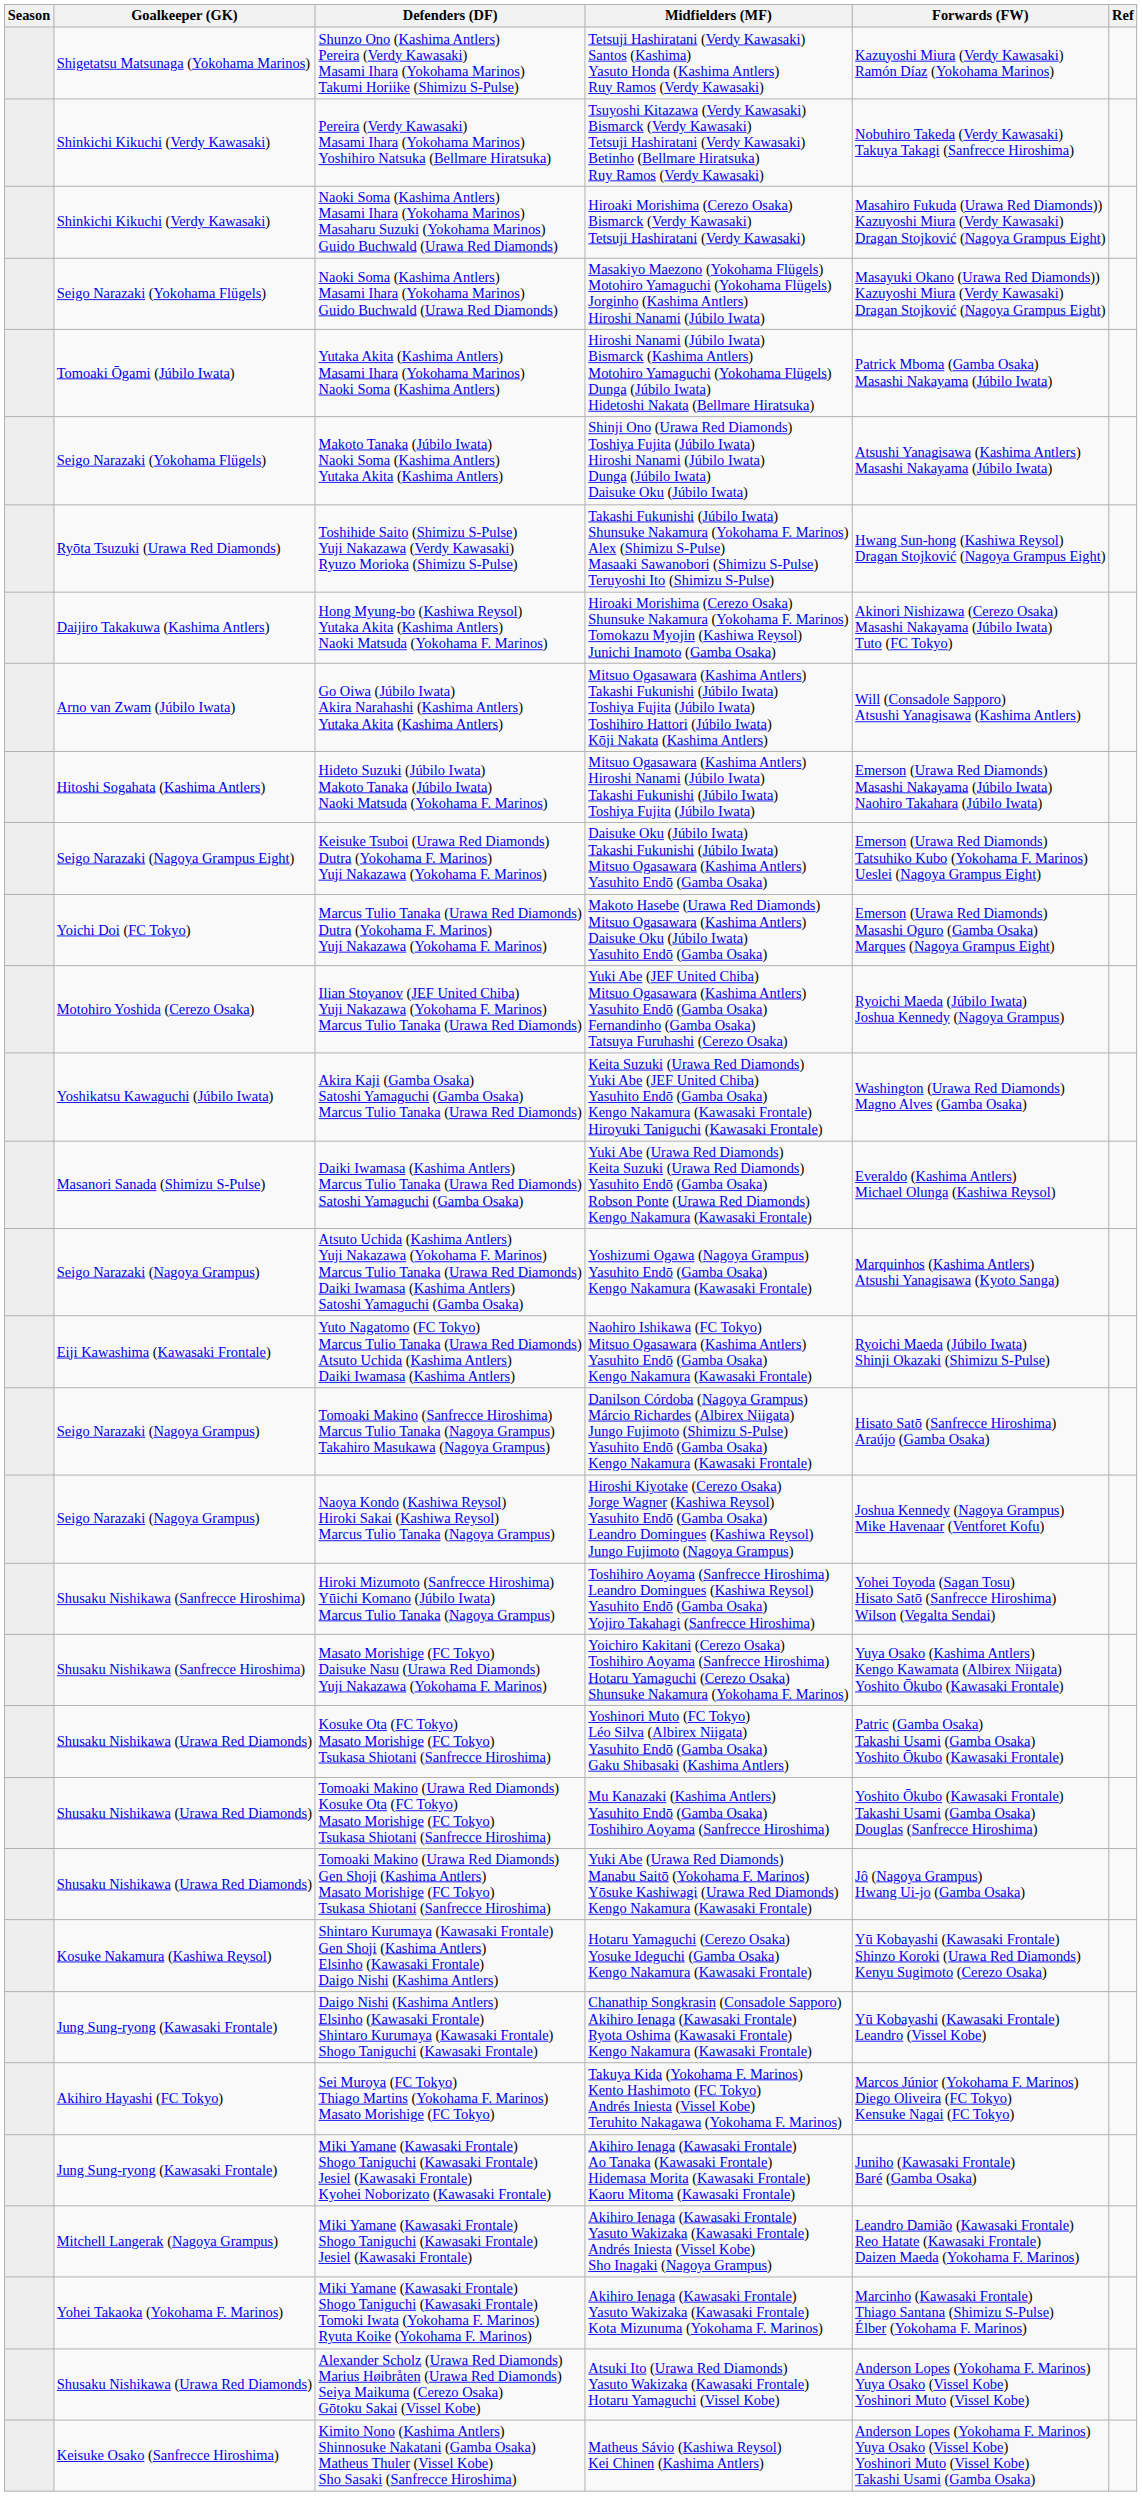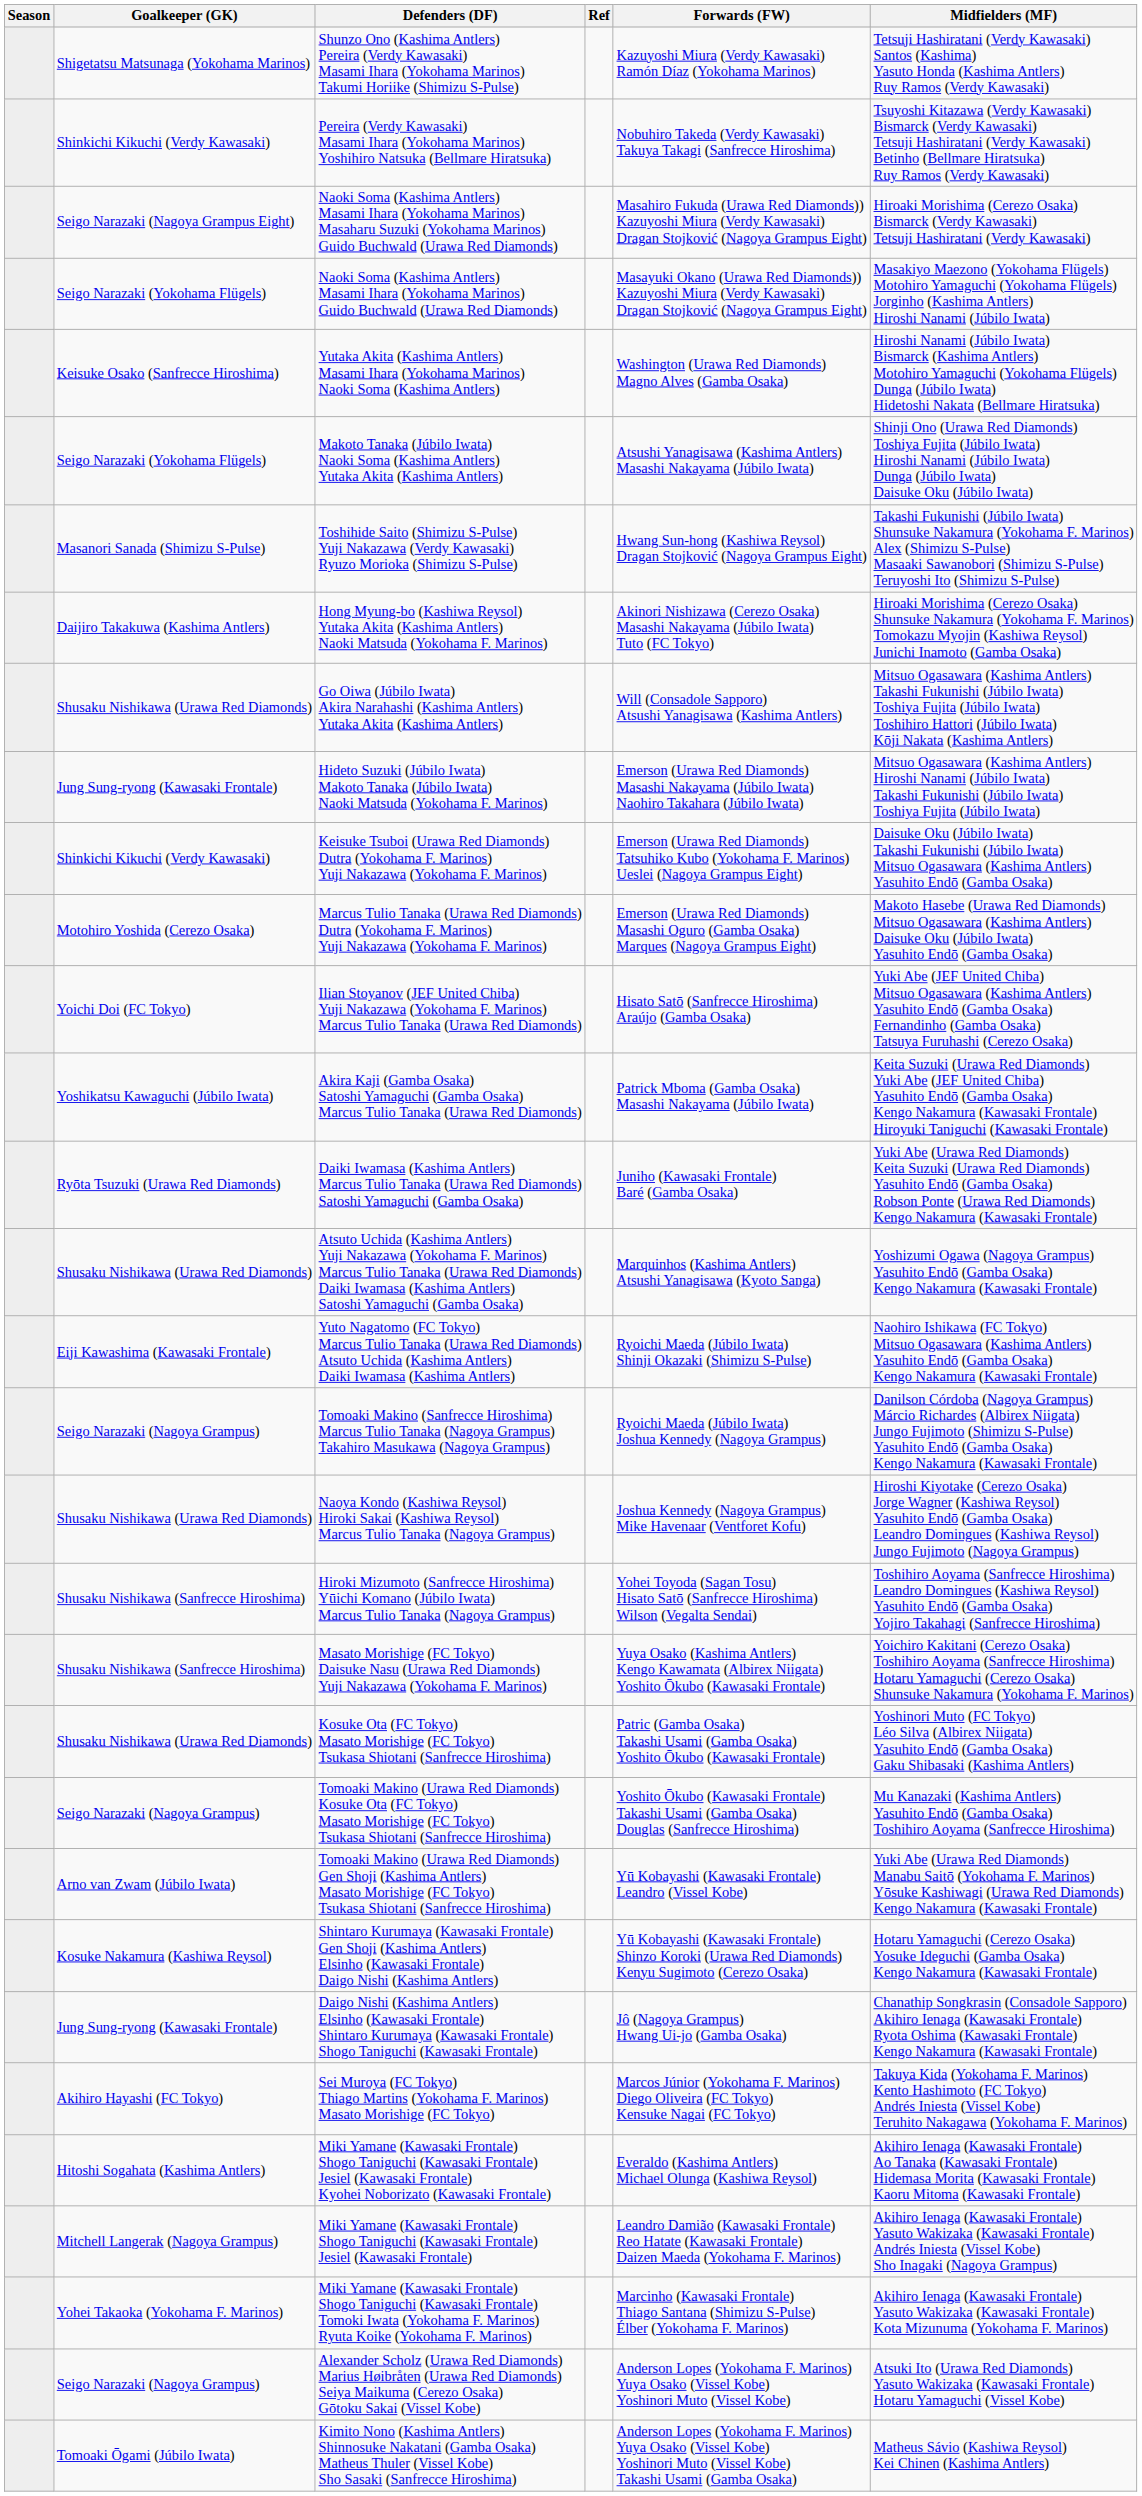columns swapped: (718, 15) <-> (1123, 15)
(163, 222) Shinkichi Kikuchi (Verdy Kawasaki) -> (176, 222) Seigo Narazaki (Nagoya Grampus Eight)
(146, 373) Tomoaki Ōgami (Júbilo Iwata) -> (168, 373) Keisuke Osako (Sanfrecce Hiroshima)
(954, 373) Patrick Mboma (Gamba Osaka) Masashi Nakayama (Júbilo Iwata) -> (721, 373) Washington (Urawa Red Diamonds) Magno Alves (Gamba Osaka)
(169, 548) Ryōta Tsuzuki (Urawa Red Diamonds) -> (161, 548) Masanori Sanada (Shimizu S-Pulse)
(146, 707) Arno van Zwam (Júbilo Iwata) -> (184, 707) Shusaku Nishikawa (Urawa Red Diamonds)
(161, 786) Hitoshi Sogahata (Kashima Antlers) -> (167, 786) Jung Sung-ryong (Kawasaki Frontale)
(176, 858) Seigo Narazaki (Nagoya Grampus Eight) -> (163, 858) Shinkichi Kikuchi (Verdy Kawasaki)
(124, 929) Yoichi Doi (FC Tokyo) -> (156, 929) Motohiro Yoshida (Cerezo Osaka)
(156, 1009) Motohiro Yoshida (Cerezo Osaka) -> (124, 1009) Yoichi Doi (FC Tokyo)
(960, 1009) Ryoichi Maeda (Júbilo Iwata) Joshua Kennedy (Nagoya Grampus) -> (717, 1009) Hisato Satō (Sanfrecce Hiroshima) Araújo (Gamba Osaka)
(960, 1097) Washington (Urawa Red Diamonds) Magno Alves (Gamba Osaka) -> (715, 1097) Patrick Mboma (Gamba Osaka) Masashi Nakayama (Júbilo Iwata)
(161, 1184) Masanori Sanada (Shimizu S-Pulse) -> (169, 1184) Ryōta Tsuzuki (Urawa Red Diamonds)
(955, 1184) Everaldo (Kashima Antlers) Michael Olunga (Kashiwa Reysol) -> (697, 1184) Juniho (Kawasaki Frontale) Baré (Gamba Osaka)
(158, 1272) Seigo Narazaki (Nagoya Grampus) -> (184, 1272) Shusaku Nishikawa (Urawa Red Diamonds)
(956, 1431) Hisato Satō (Sanfrecce Hiroshima) Araújo (Gamba Osaka) -> (721, 1431) Ryoichi Maeda (Júbilo Iwata) Joshua Kennedy (Nagoya Grampus)
(158, 1519) Seigo Narazaki (Nagoya Grampus) -> (184, 1519) Shusaku Nishikawa (Urawa Red Diamonds)
(184, 1812) Shusaku Nishikawa (Urawa Red Diamonds) -> (158, 1812) Seigo Narazaki (Nagoya Grampus)
(184, 1884) Shusaku Nishikawa (Urawa Red Diamonds) -> (146, 1884) Arno van Zwam (Júbilo Iwata)
(940, 1884) Jô (Nagoya Grampus) Hwang Ui-jo (Gamba Osaka) -> (719, 1884) Yū Kobayashi (Kawasaki Frontale) Leandro (Vissel Kobe)
(957, 2027) Yū Kobayashi (Kawasaki Frontale) Leandro (Vissel Kobe) -> (702, 2027) Jô (Nagoya Grampus) Hwang Ui-jo (Gamba Osaka)
(167, 2170) Jung Sung-ryong (Kawasaki Frontale) -> (161, 2170) Hitoshi Sogahata (Kashima Antlers)
(935, 2170) Juniho (Kawasaki Frontale) Baré (Gamba Osaka) -> (717, 2170) Everaldo (Kashima Antlers) Michael Olunga (Kashiwa Reysol)
(184, 2384) Shusaku Nishikawa (Urawa Red Diamonds) -> (158, 2384) Seigo Narazaki (Nagoya Grampus)
(168, 2455) Keisuke Osako (Sanfrecce Hiroshima) -> (146, 2455) Tomoaki Ōgami (Júbilo Iwata)
